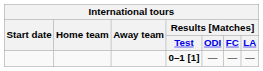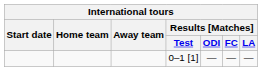(184, 58) bold -> (183, 58) normal
